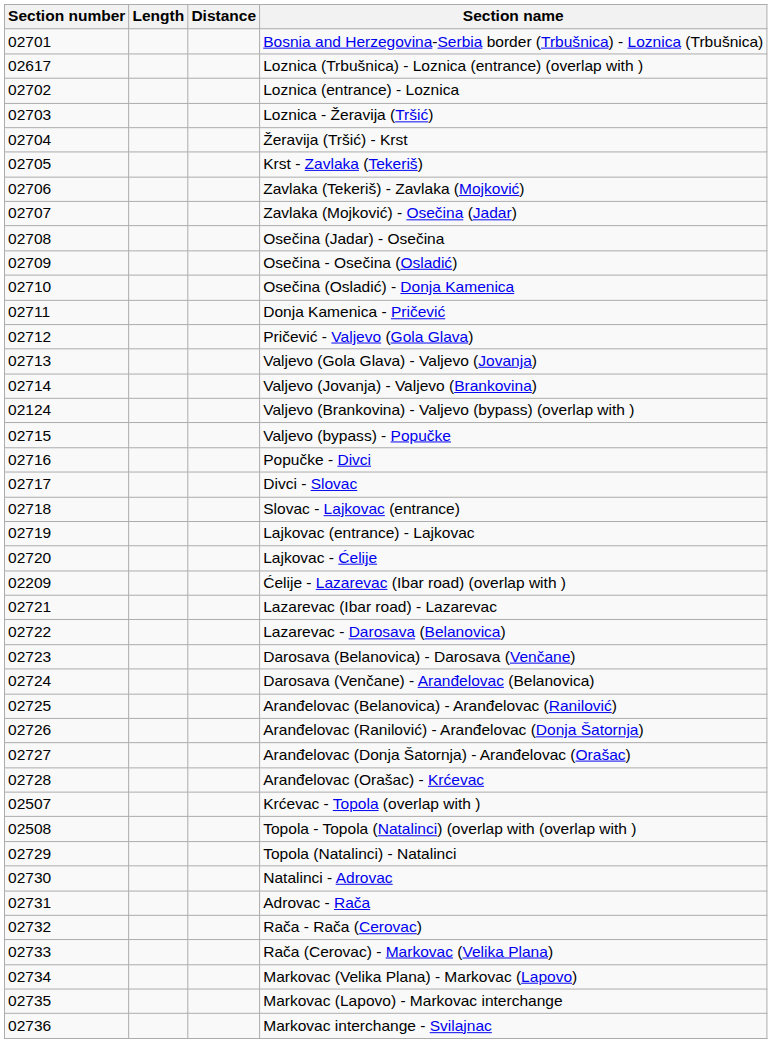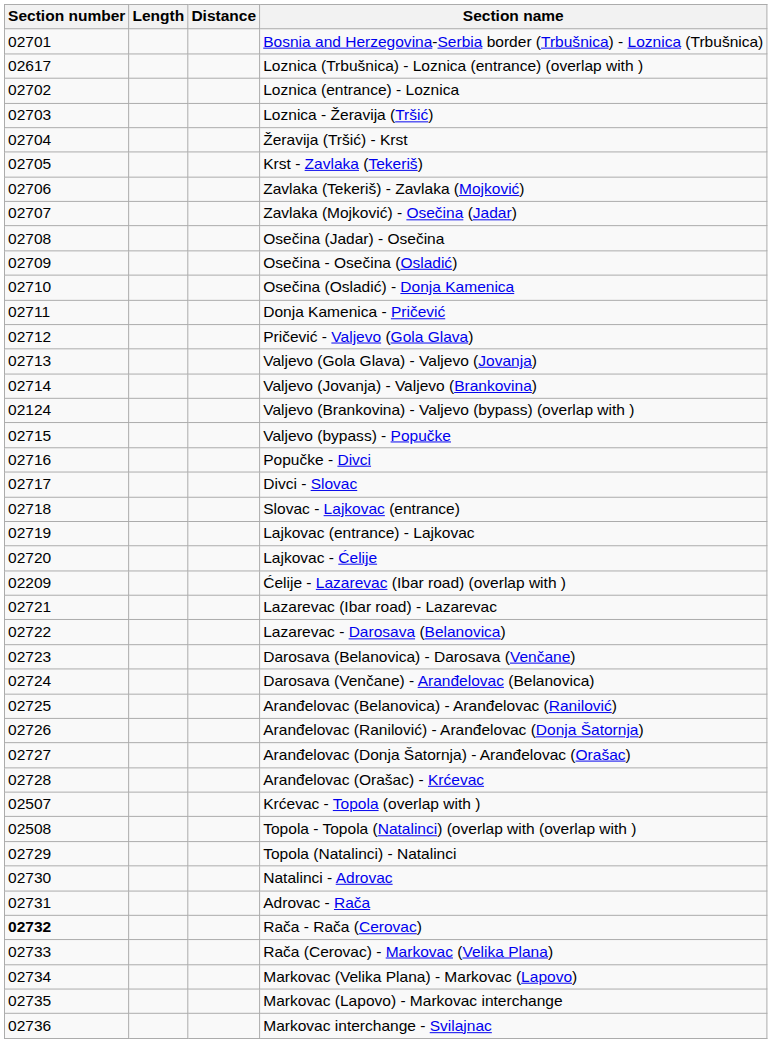(30, 927) normal -> (30, 927) bold
